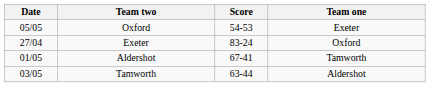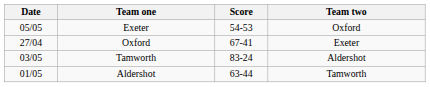columns swapped: (346, 12) <-> (136, 12)
(241, 43) 83-24 -> (241, 43) 67-41
(31, 58) 01/05 -> (31, 58) 03/05
(241, 58) 67-41 -> (241, 58) 83-24
(31, 74) 03/05 -> (31, 74) 01/05
